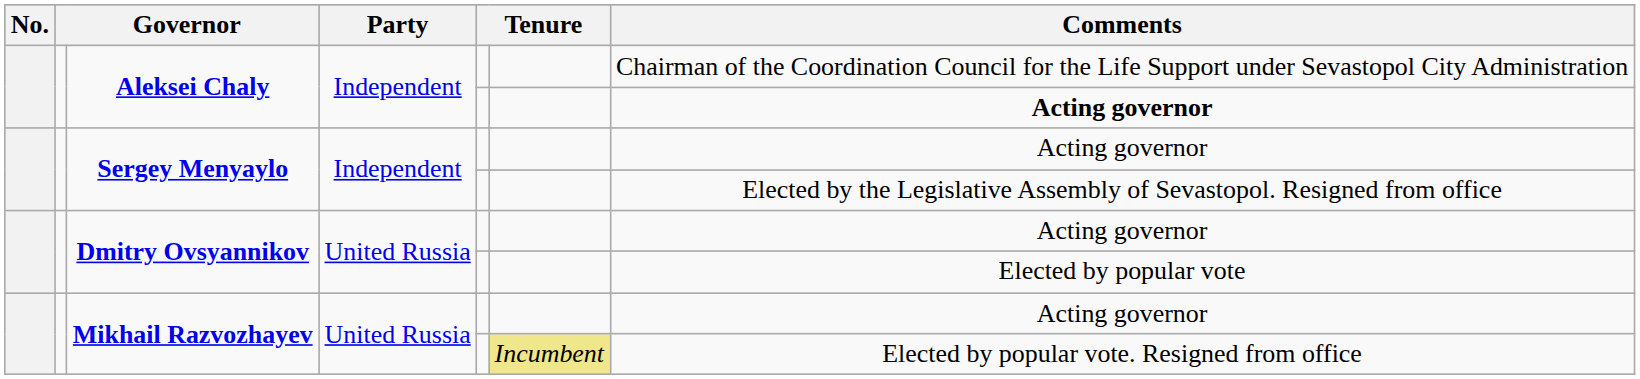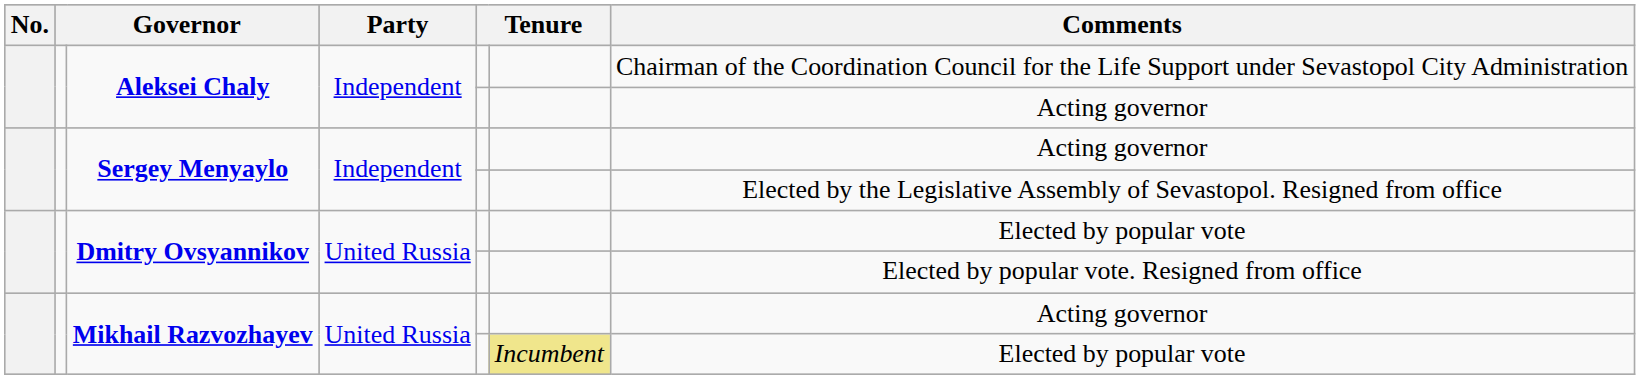(1122, 107) bold -> (1122, 107) normal
(1122, 230) Acting governor -> (1122, 230) Elected by popular vote
(1122, 271) Elected by popular vote -> (1122, 271) Elected by popular vote. Resigned from office
(1122, 353) Elected by popular vote. Resigned from office -> (1122, 353) Elected by popular vote
